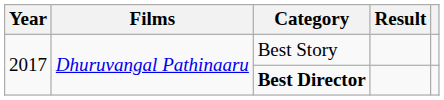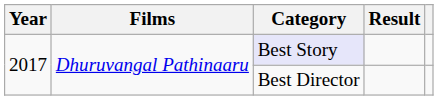(298, 49) no background -> (298, 49) lavender background
(312, 79) bold -> (309, 79) normal
